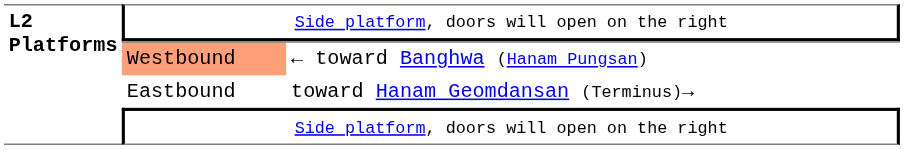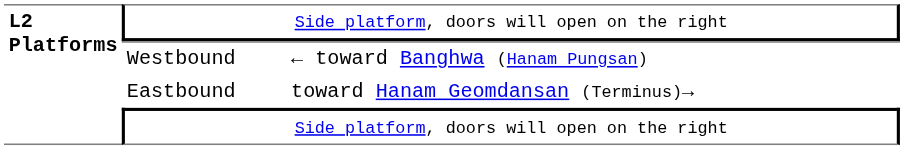(181, 59) lightsalmon background -> (181, 59) no background
